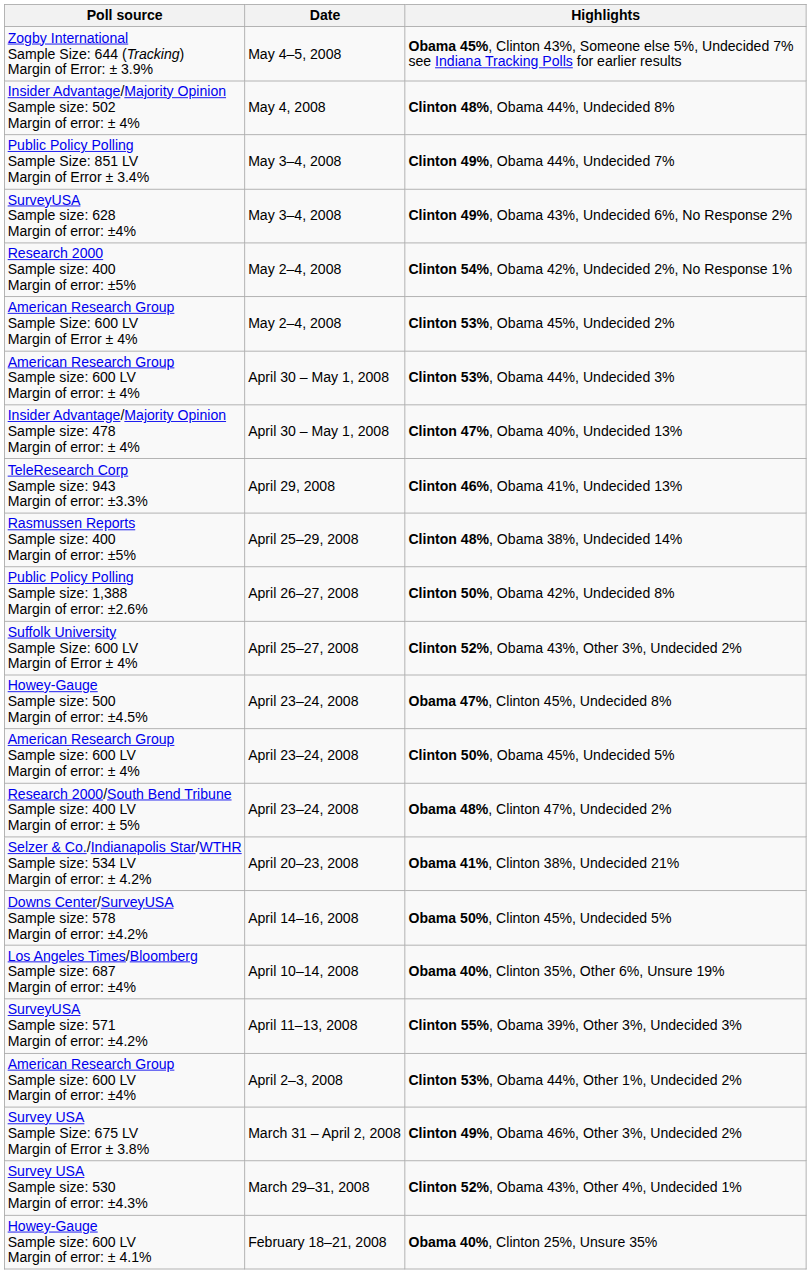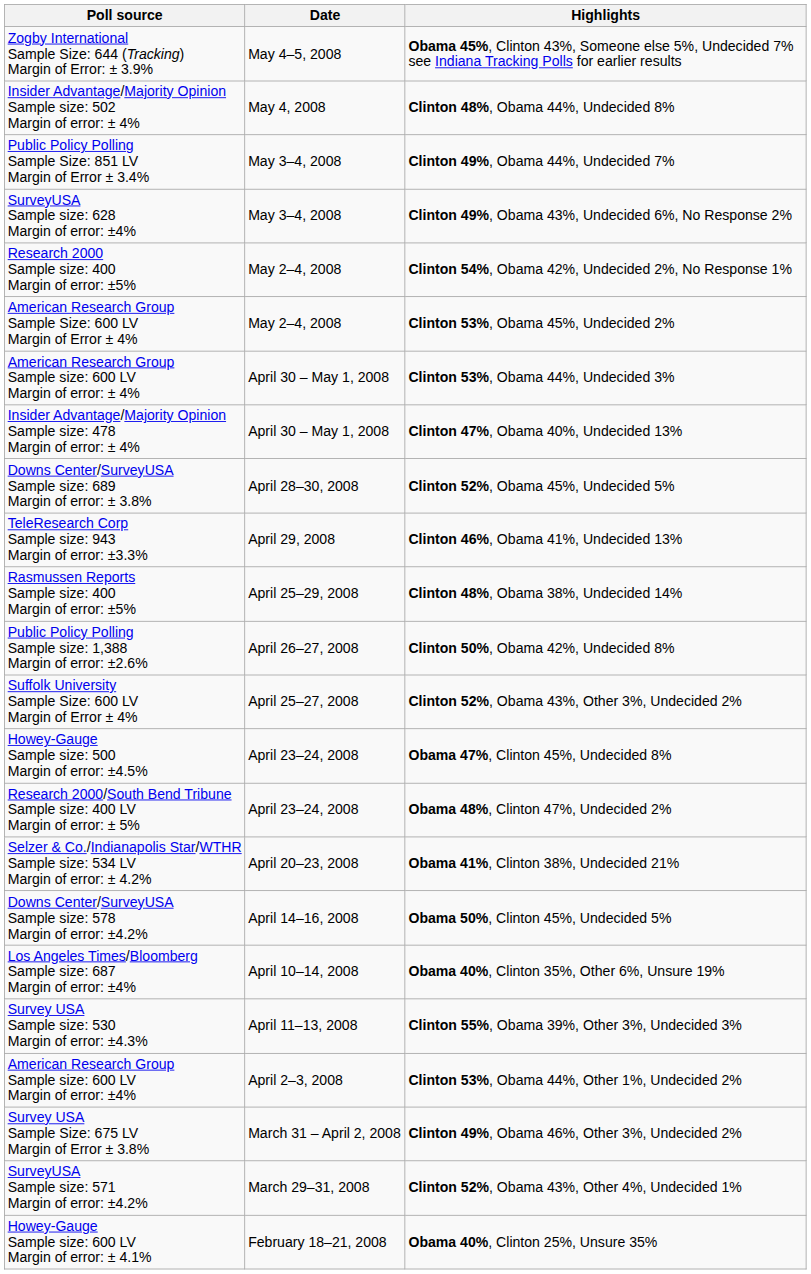+ row: (541, 485)
- row: (541, 755)
(78, 1026) SurveyUSA Sample size: 571 Margin of error: ±4.2% -> (78, 1026) Survey USA Sample size: 530 Margin of error: ±4.3%
(78, 1188) Survey USA Sample size: 530 Margin of error: ±4.3% -> (78, 1188) SurveyUSA Sample size: 571 Margin of error: ±4.2%
